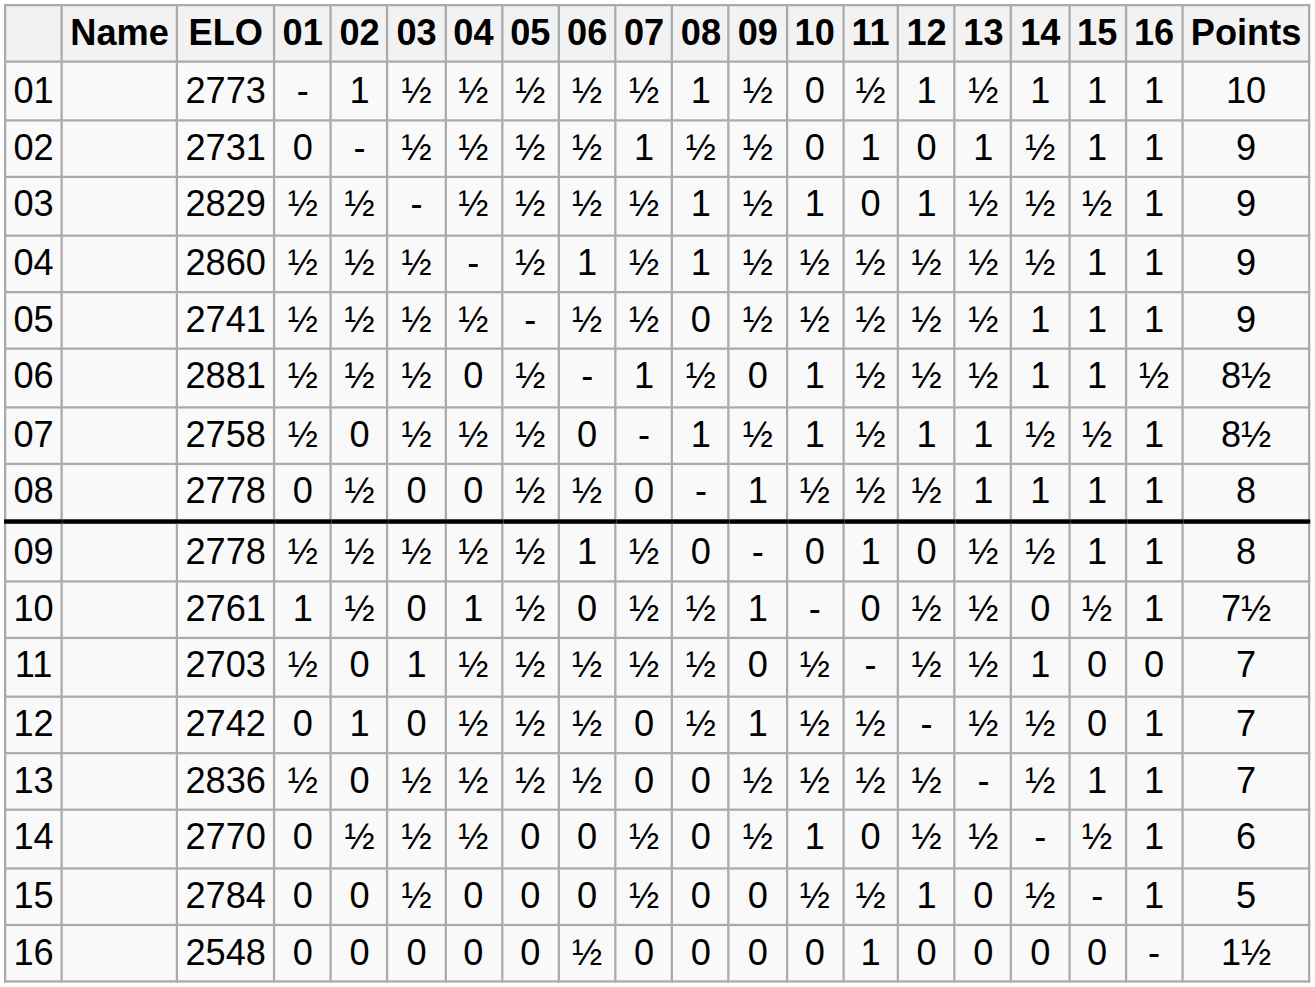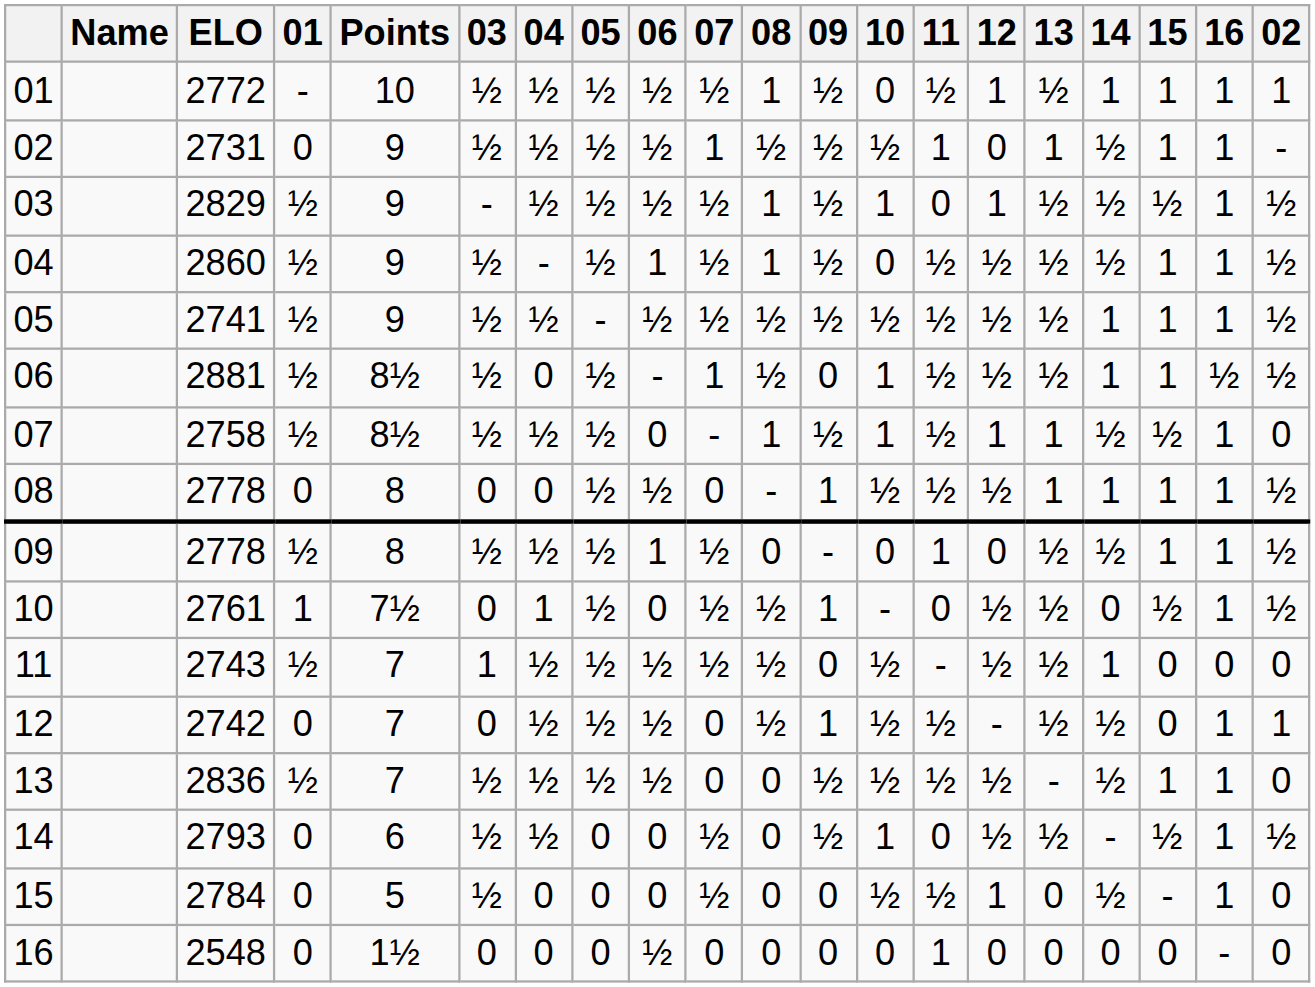columns swapped: (360, 33) <-> (1246, 33)
(226, 90) 2773 -> (226, 90) 2772
(815, 147) 0 -> (885, 147) ½
(815, 262) ½ -> (885, 262) 0
(701, 319) 0 -> (771, 319) ½
(226, 666) 2703 -> (226, 666) 2743
(226, 838) 2770 -> (226, 838) 2793
